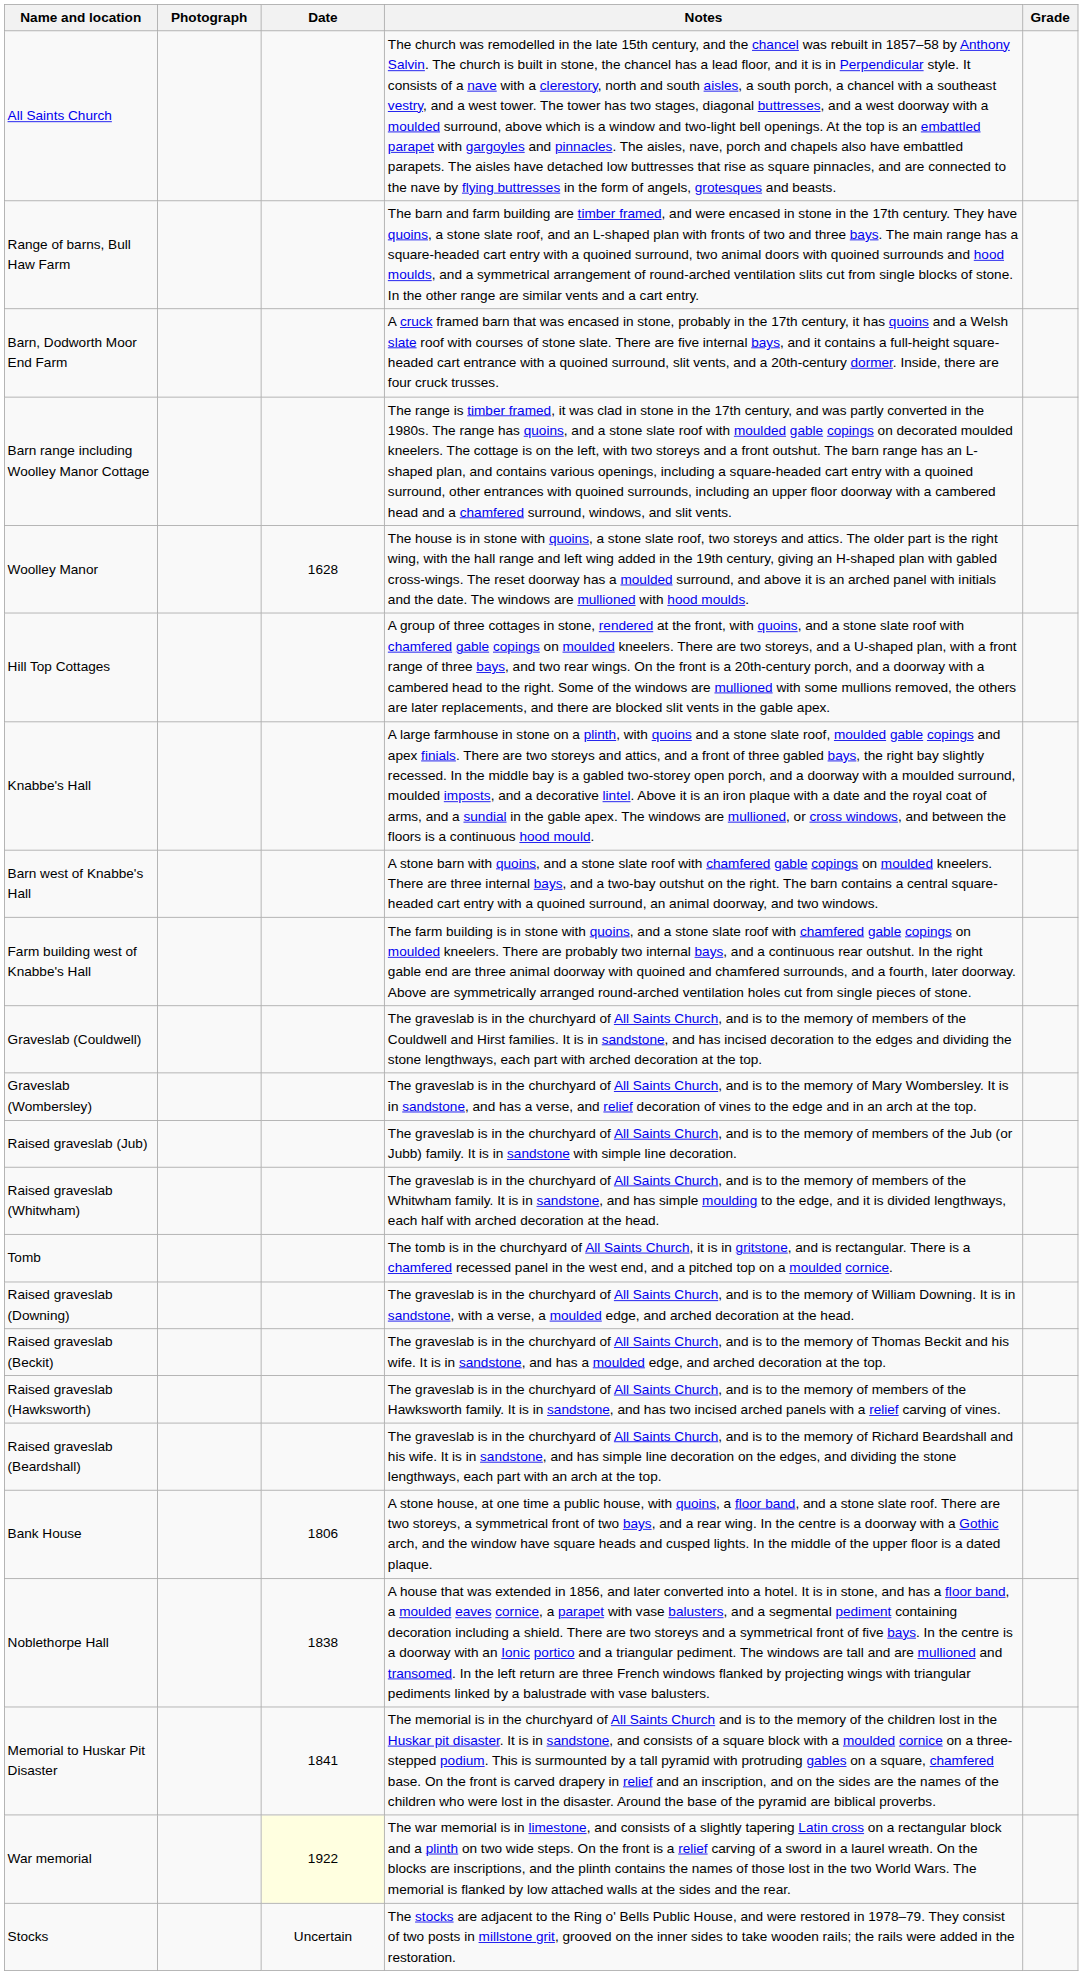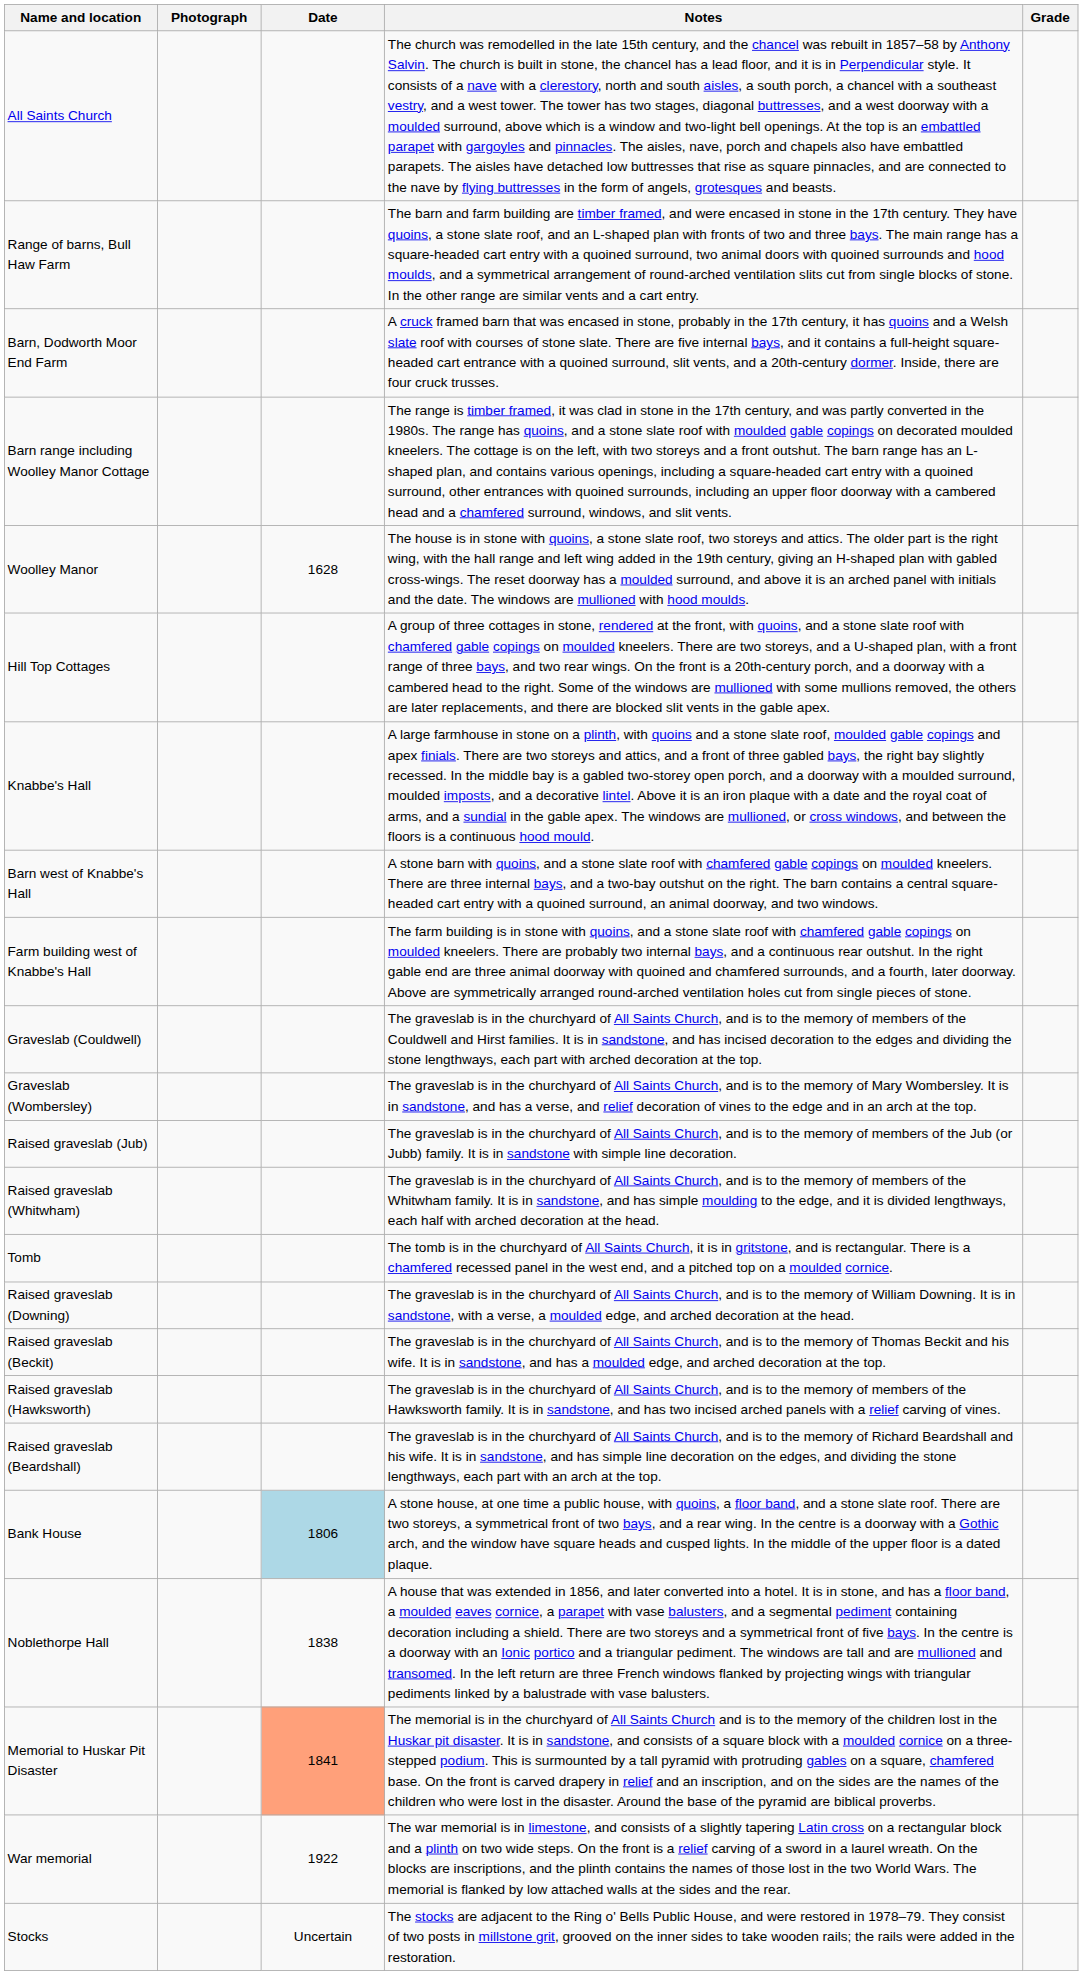(323, 1534) no background -> (323, 1534) lightblue background
(323, 1761) no background -> (323, 1761) lightsalmon background
(323, 1859) lightyellow background -> (323, 1859) no background
